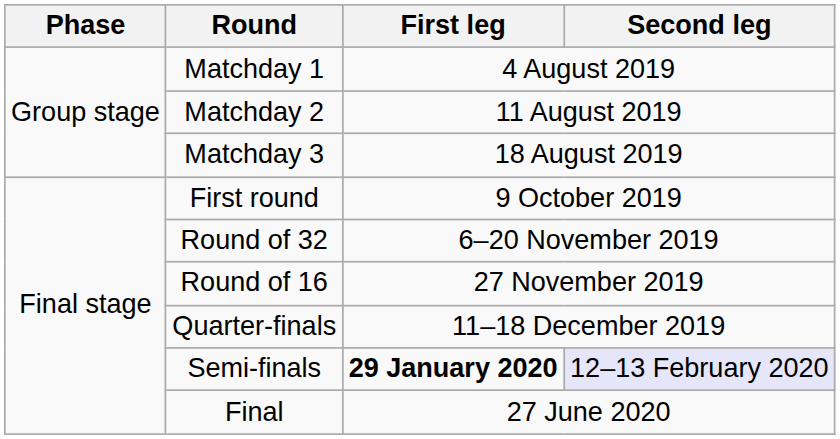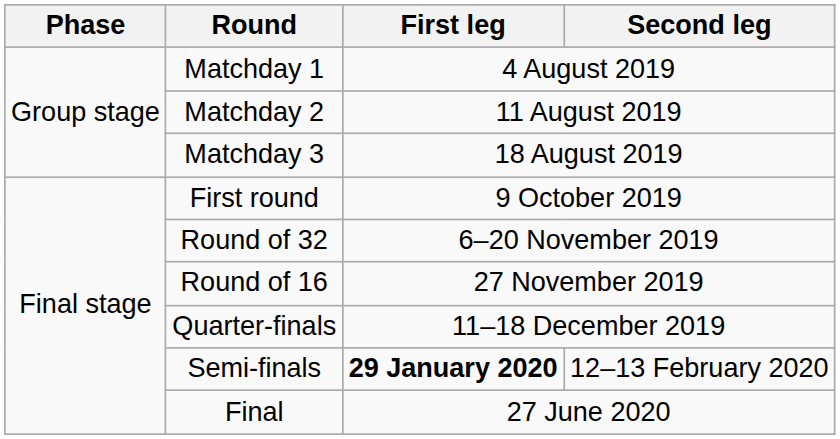(699, 369) lavender background -> (699, 369) no background
